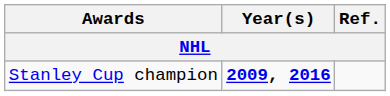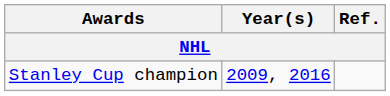(279, 76) bold -> (279, 76) normal
